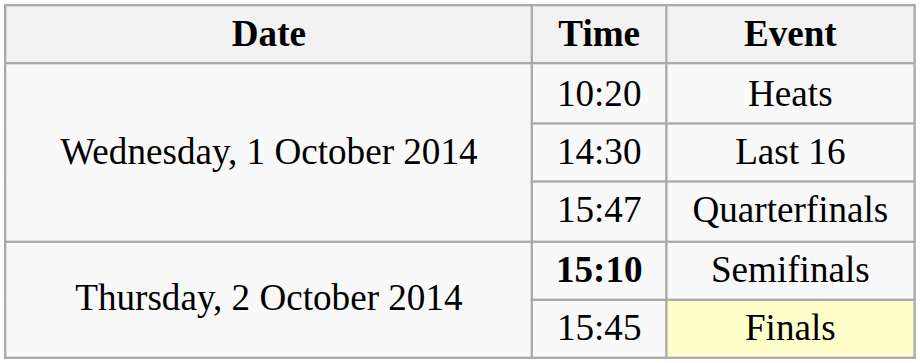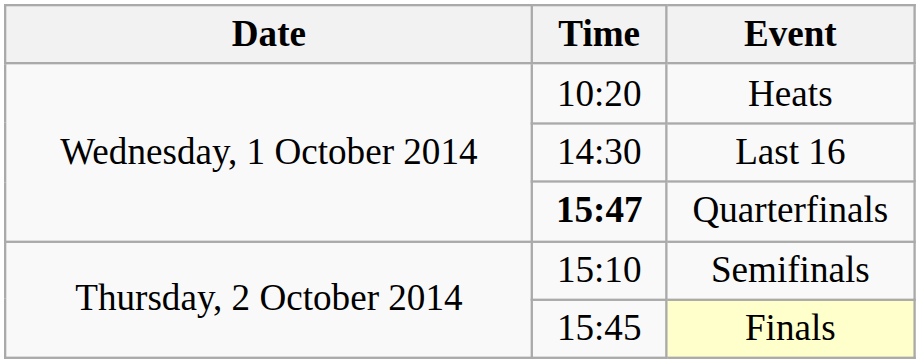(599, 210) normal -> (599, 210) bold
(599, 269) bold -> (599, 269) normal
